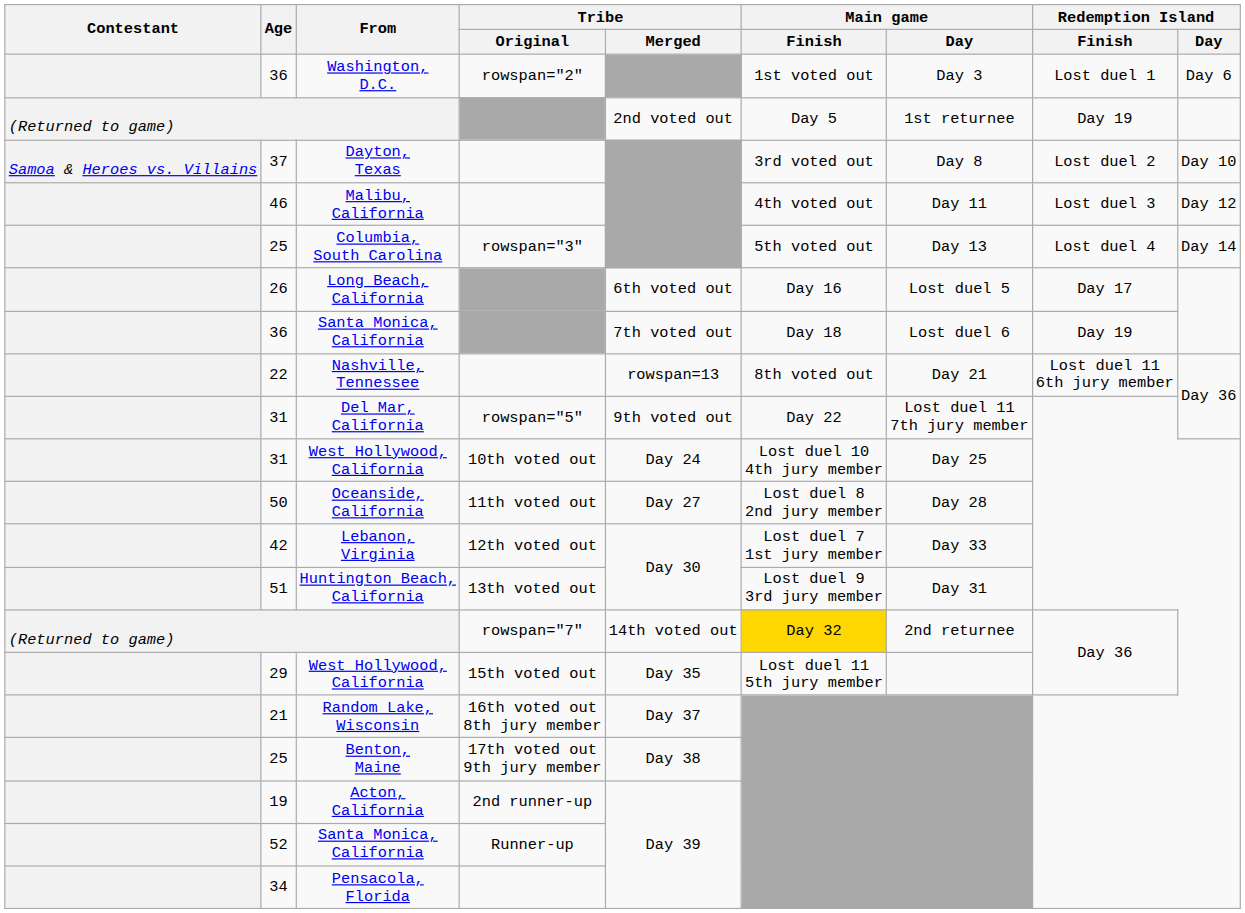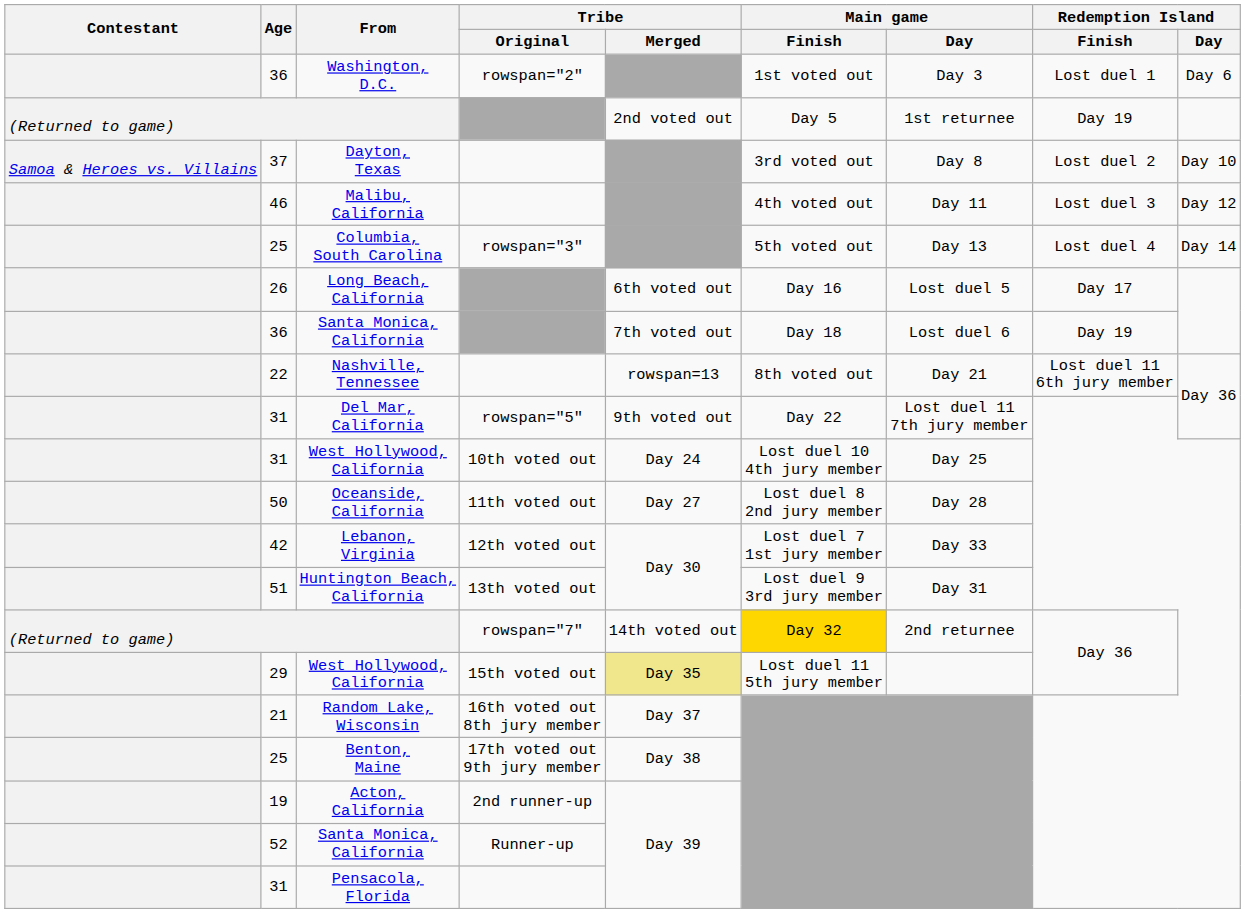(673, 674) no background -> (673, 674) khaki background
(278, 887) 34 -> (278, 887) 31
